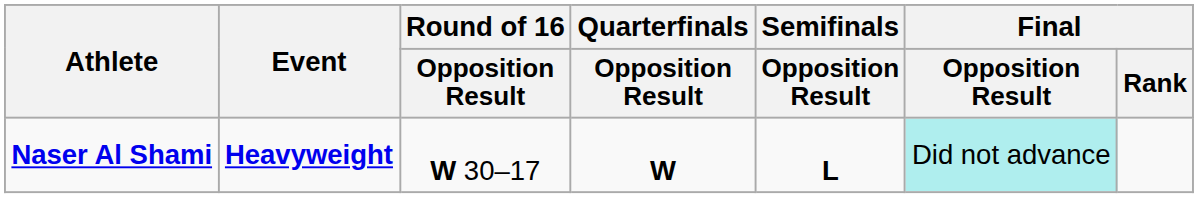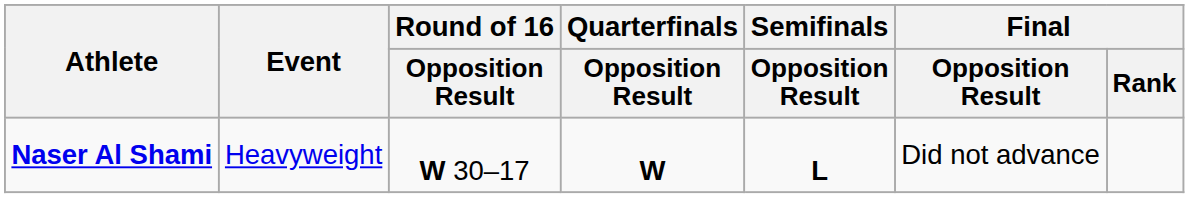(309, 155) bold -> (304, 155) normal
(1011, 155) paleturquoise background -> (1001, 155) no background
